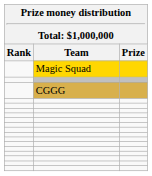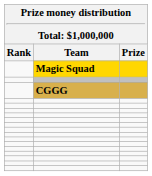(63, 69) normal -> (65, 69) bold
(51, 90) normal -> (52, 90) bold
